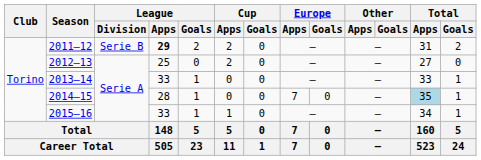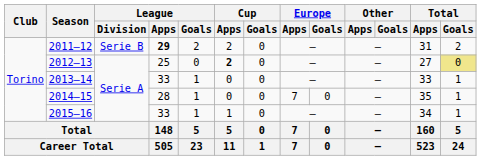(229, 63) normal -> (229, 63) bold
(458, 63) no background -> (458, 63) khaki background
(425, 96) lightblue background -> (425, 96) no background
